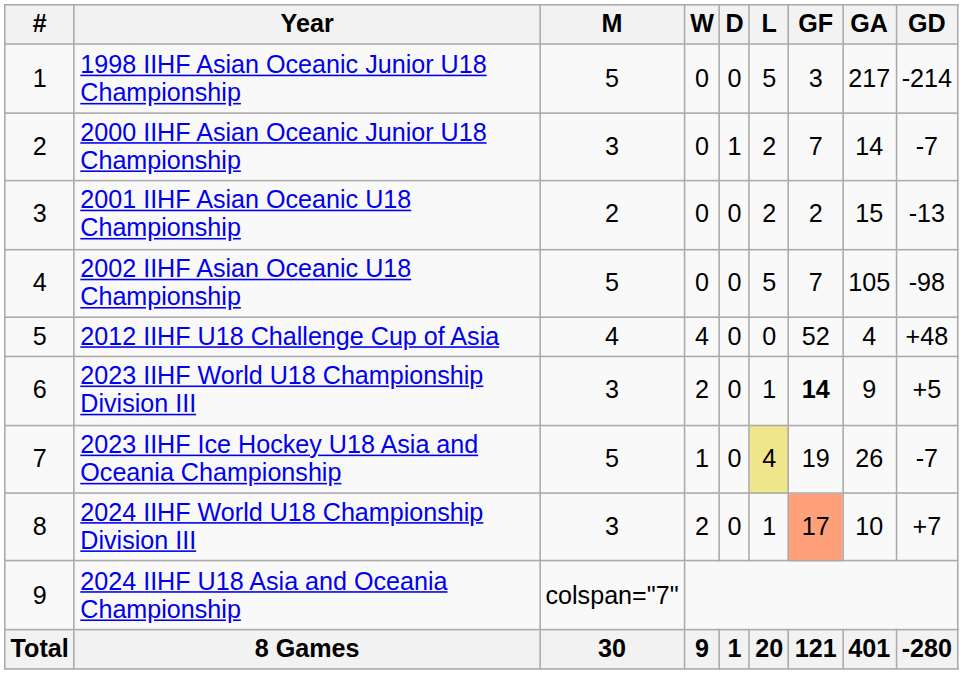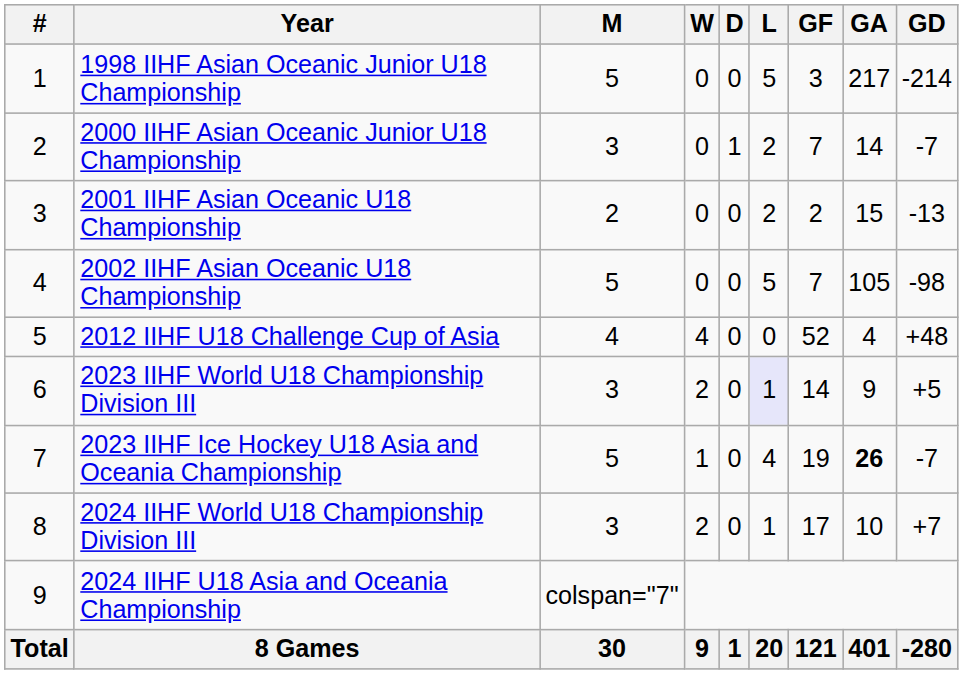(769, 390) no background -> (769, 390) lavender background
(816, 390) bold -> (816, 390) normal
(769, 458) khaki background -> (769, 458) no background
(869, 458) normal -> (869, 458) bold
(816, 526) lightsalmon background -> (816, 526) no background
